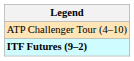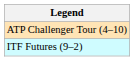(47, 46) bold -> (45, 46) normal
